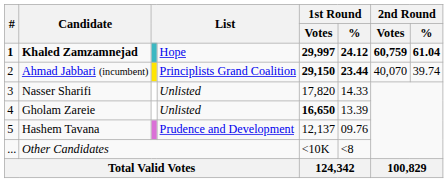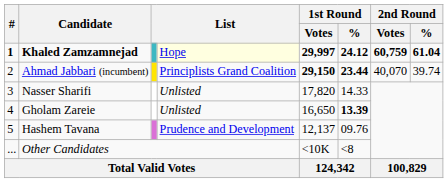(173, 52) no background -> (173, 52) lightyellow background
(318, 110) bold -> (318, 110) normal
(354, 110) normal -> (354, 110) bold
